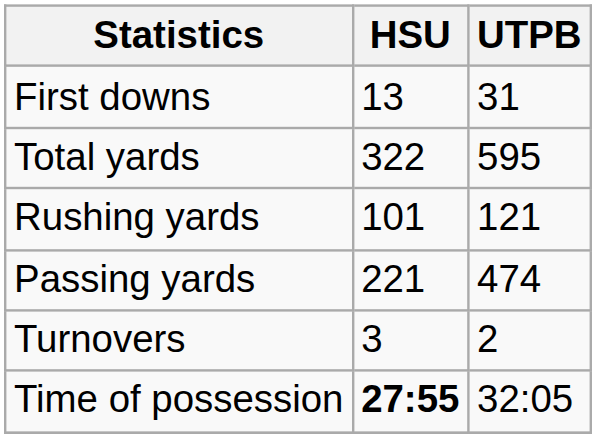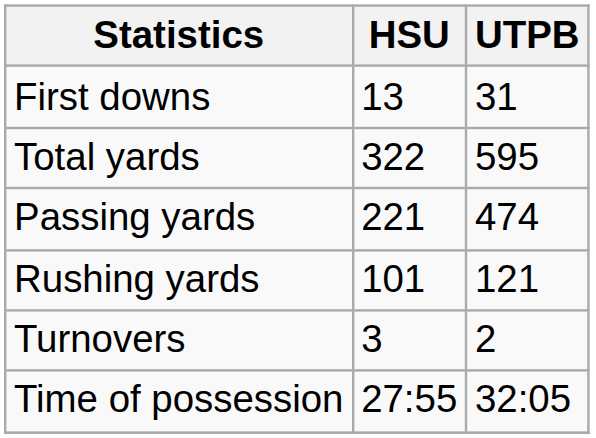rows swapped: (137, 218) <-> (135, 278)
(410, 400) bold -> (409, 400) normal
